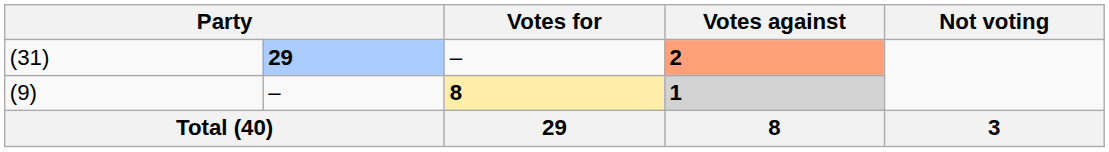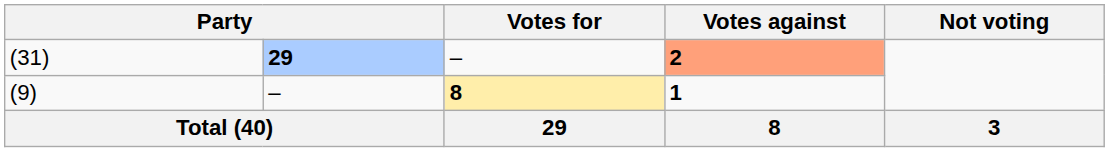(676, 92) lightgrey background -> (676, 92) no background
